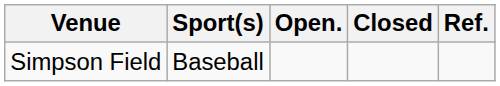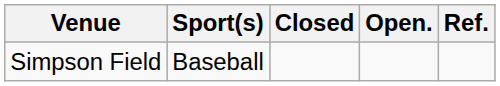columns swapped: (308, 23) <-> (393, 23)
